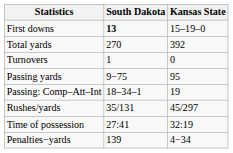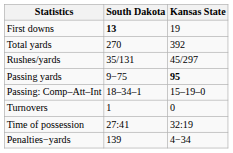(188, 28) 15–19–0 -> (175, 28) 19
rows swapped: (34, 108) <-> (27, 60)
(175, 76) normal -> (175, 76) bold
(175, 92) 19 -> (188, 92) 15–19–0
